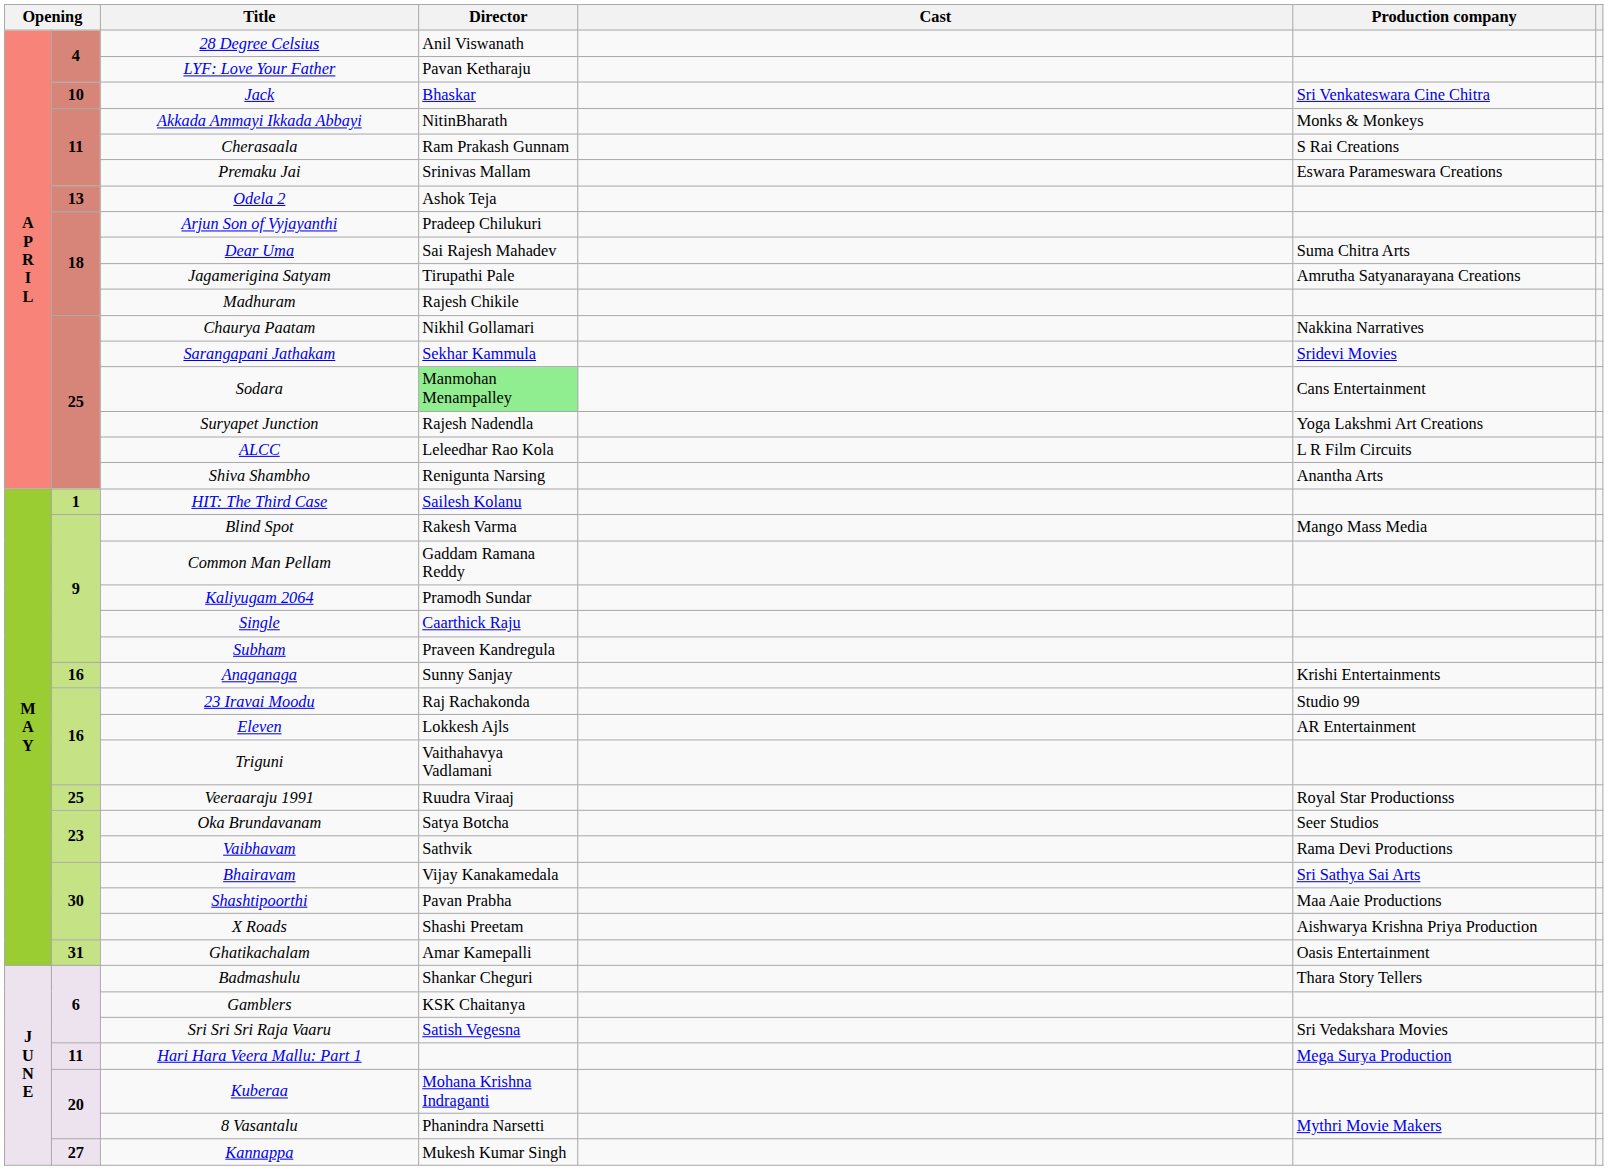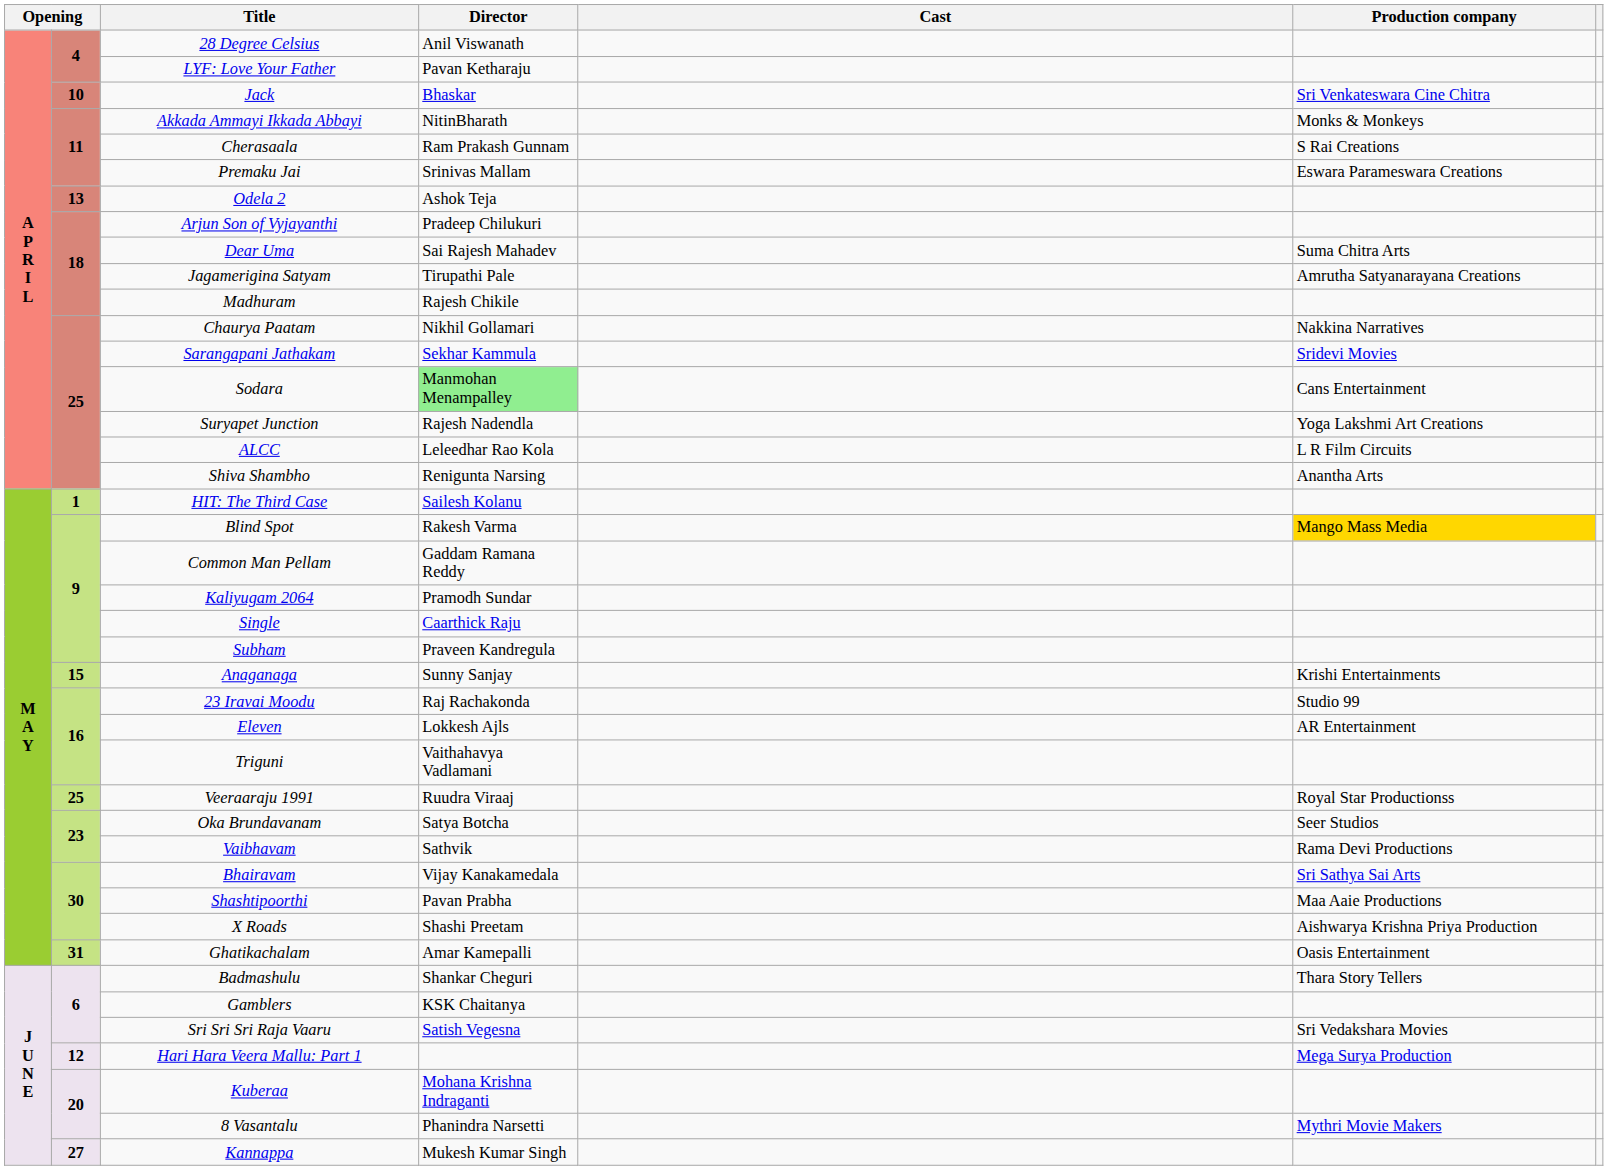(1362, 527) no background -> (1362, 527) gold background
(76, 675) 16 -> (76, 675) 15
(76, 1056) 11 -> (76, 1056) 12
